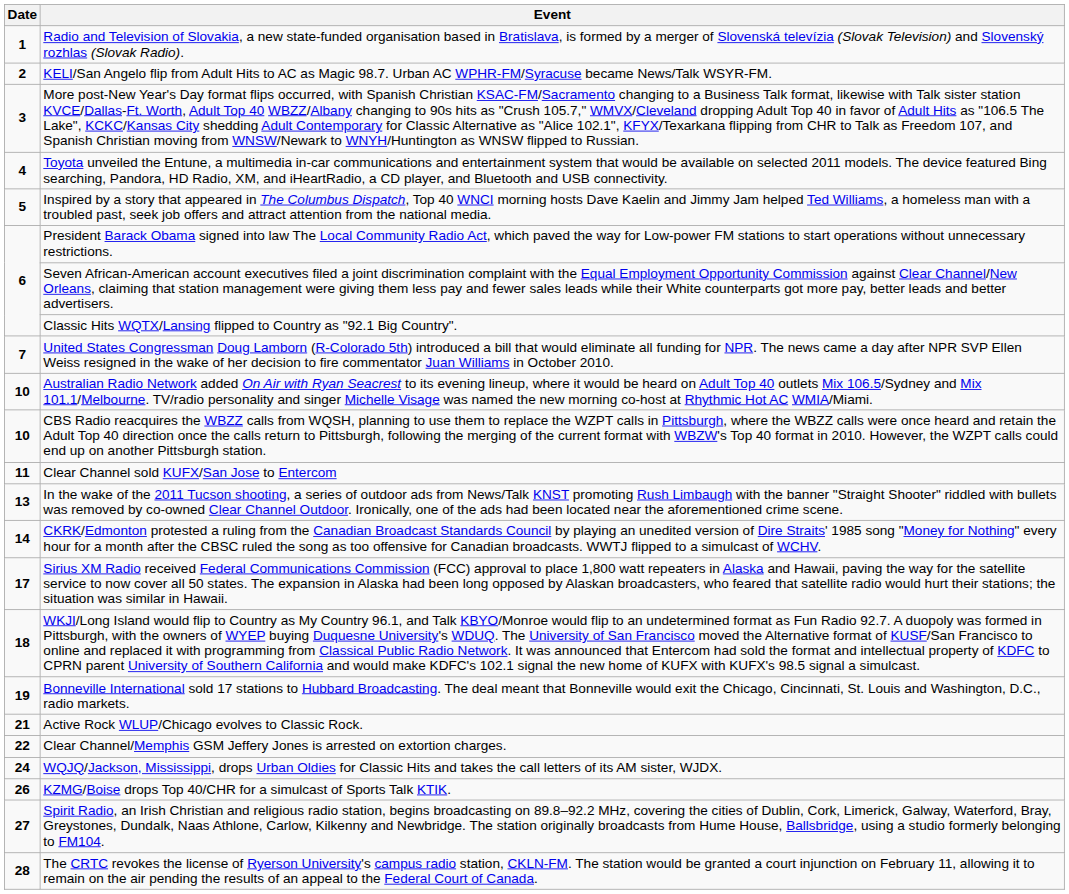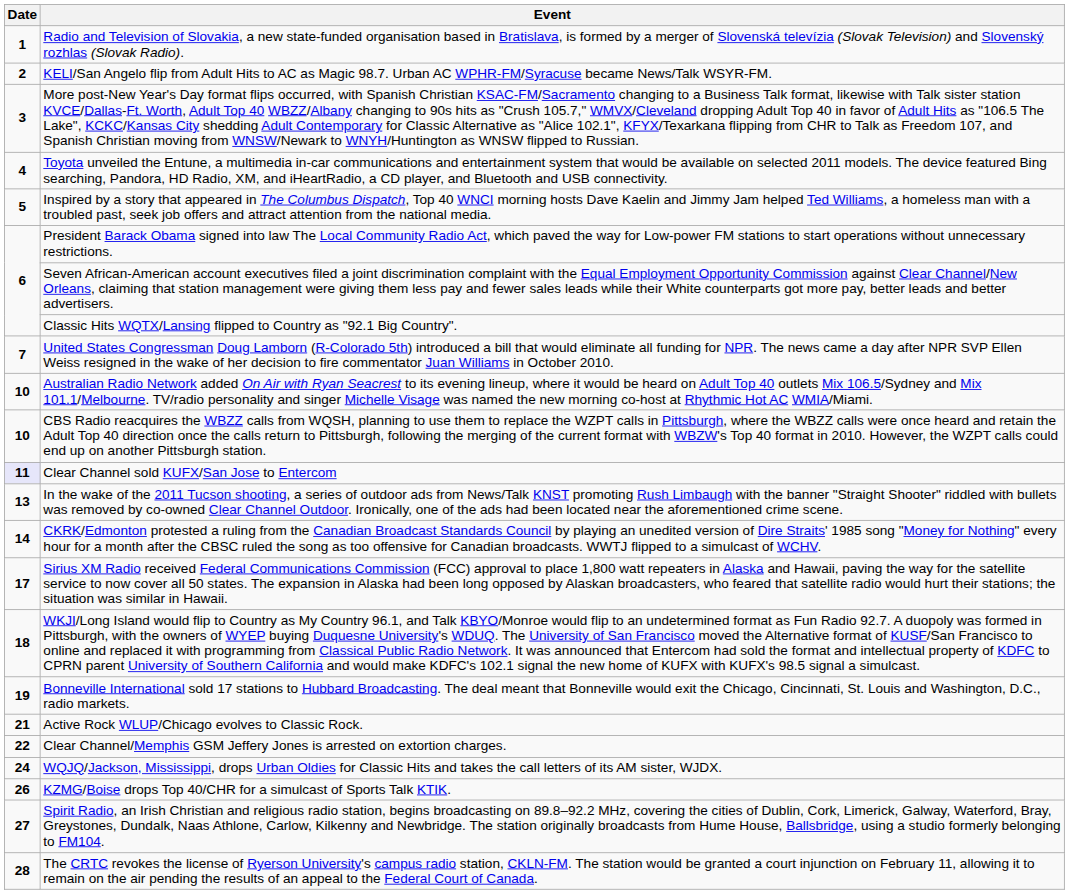(22, 473) no background -> (22, 473) lavender background
